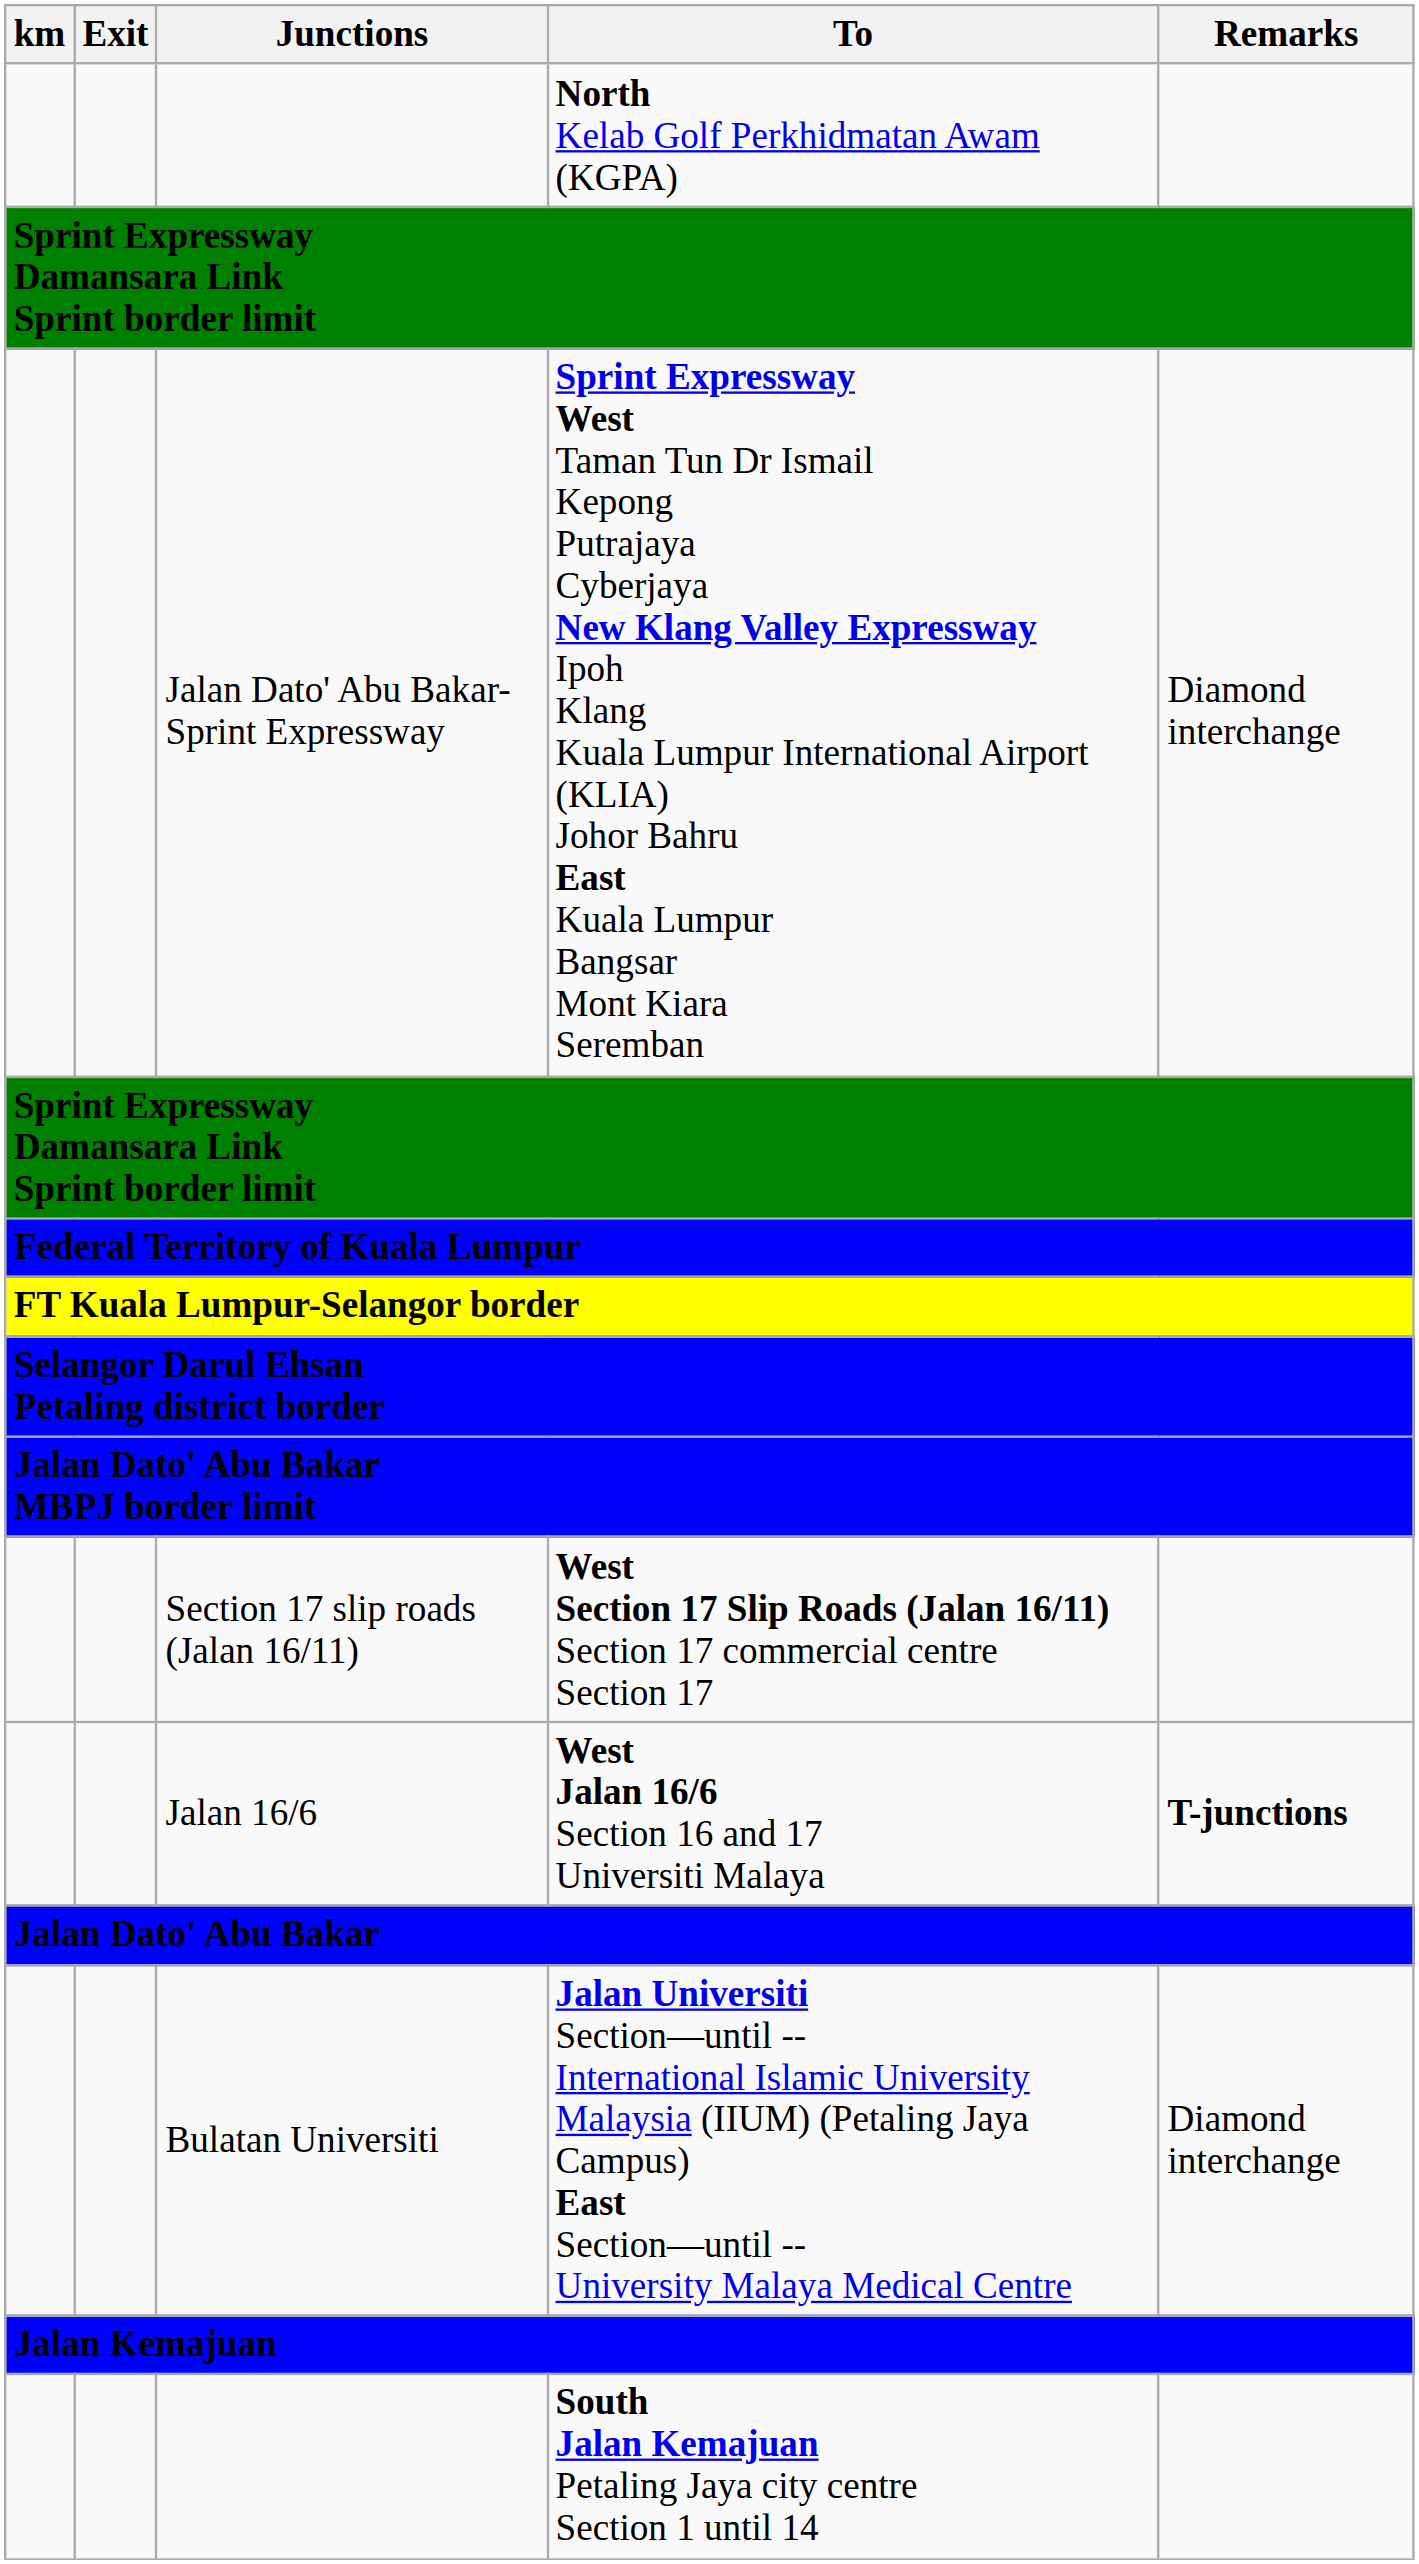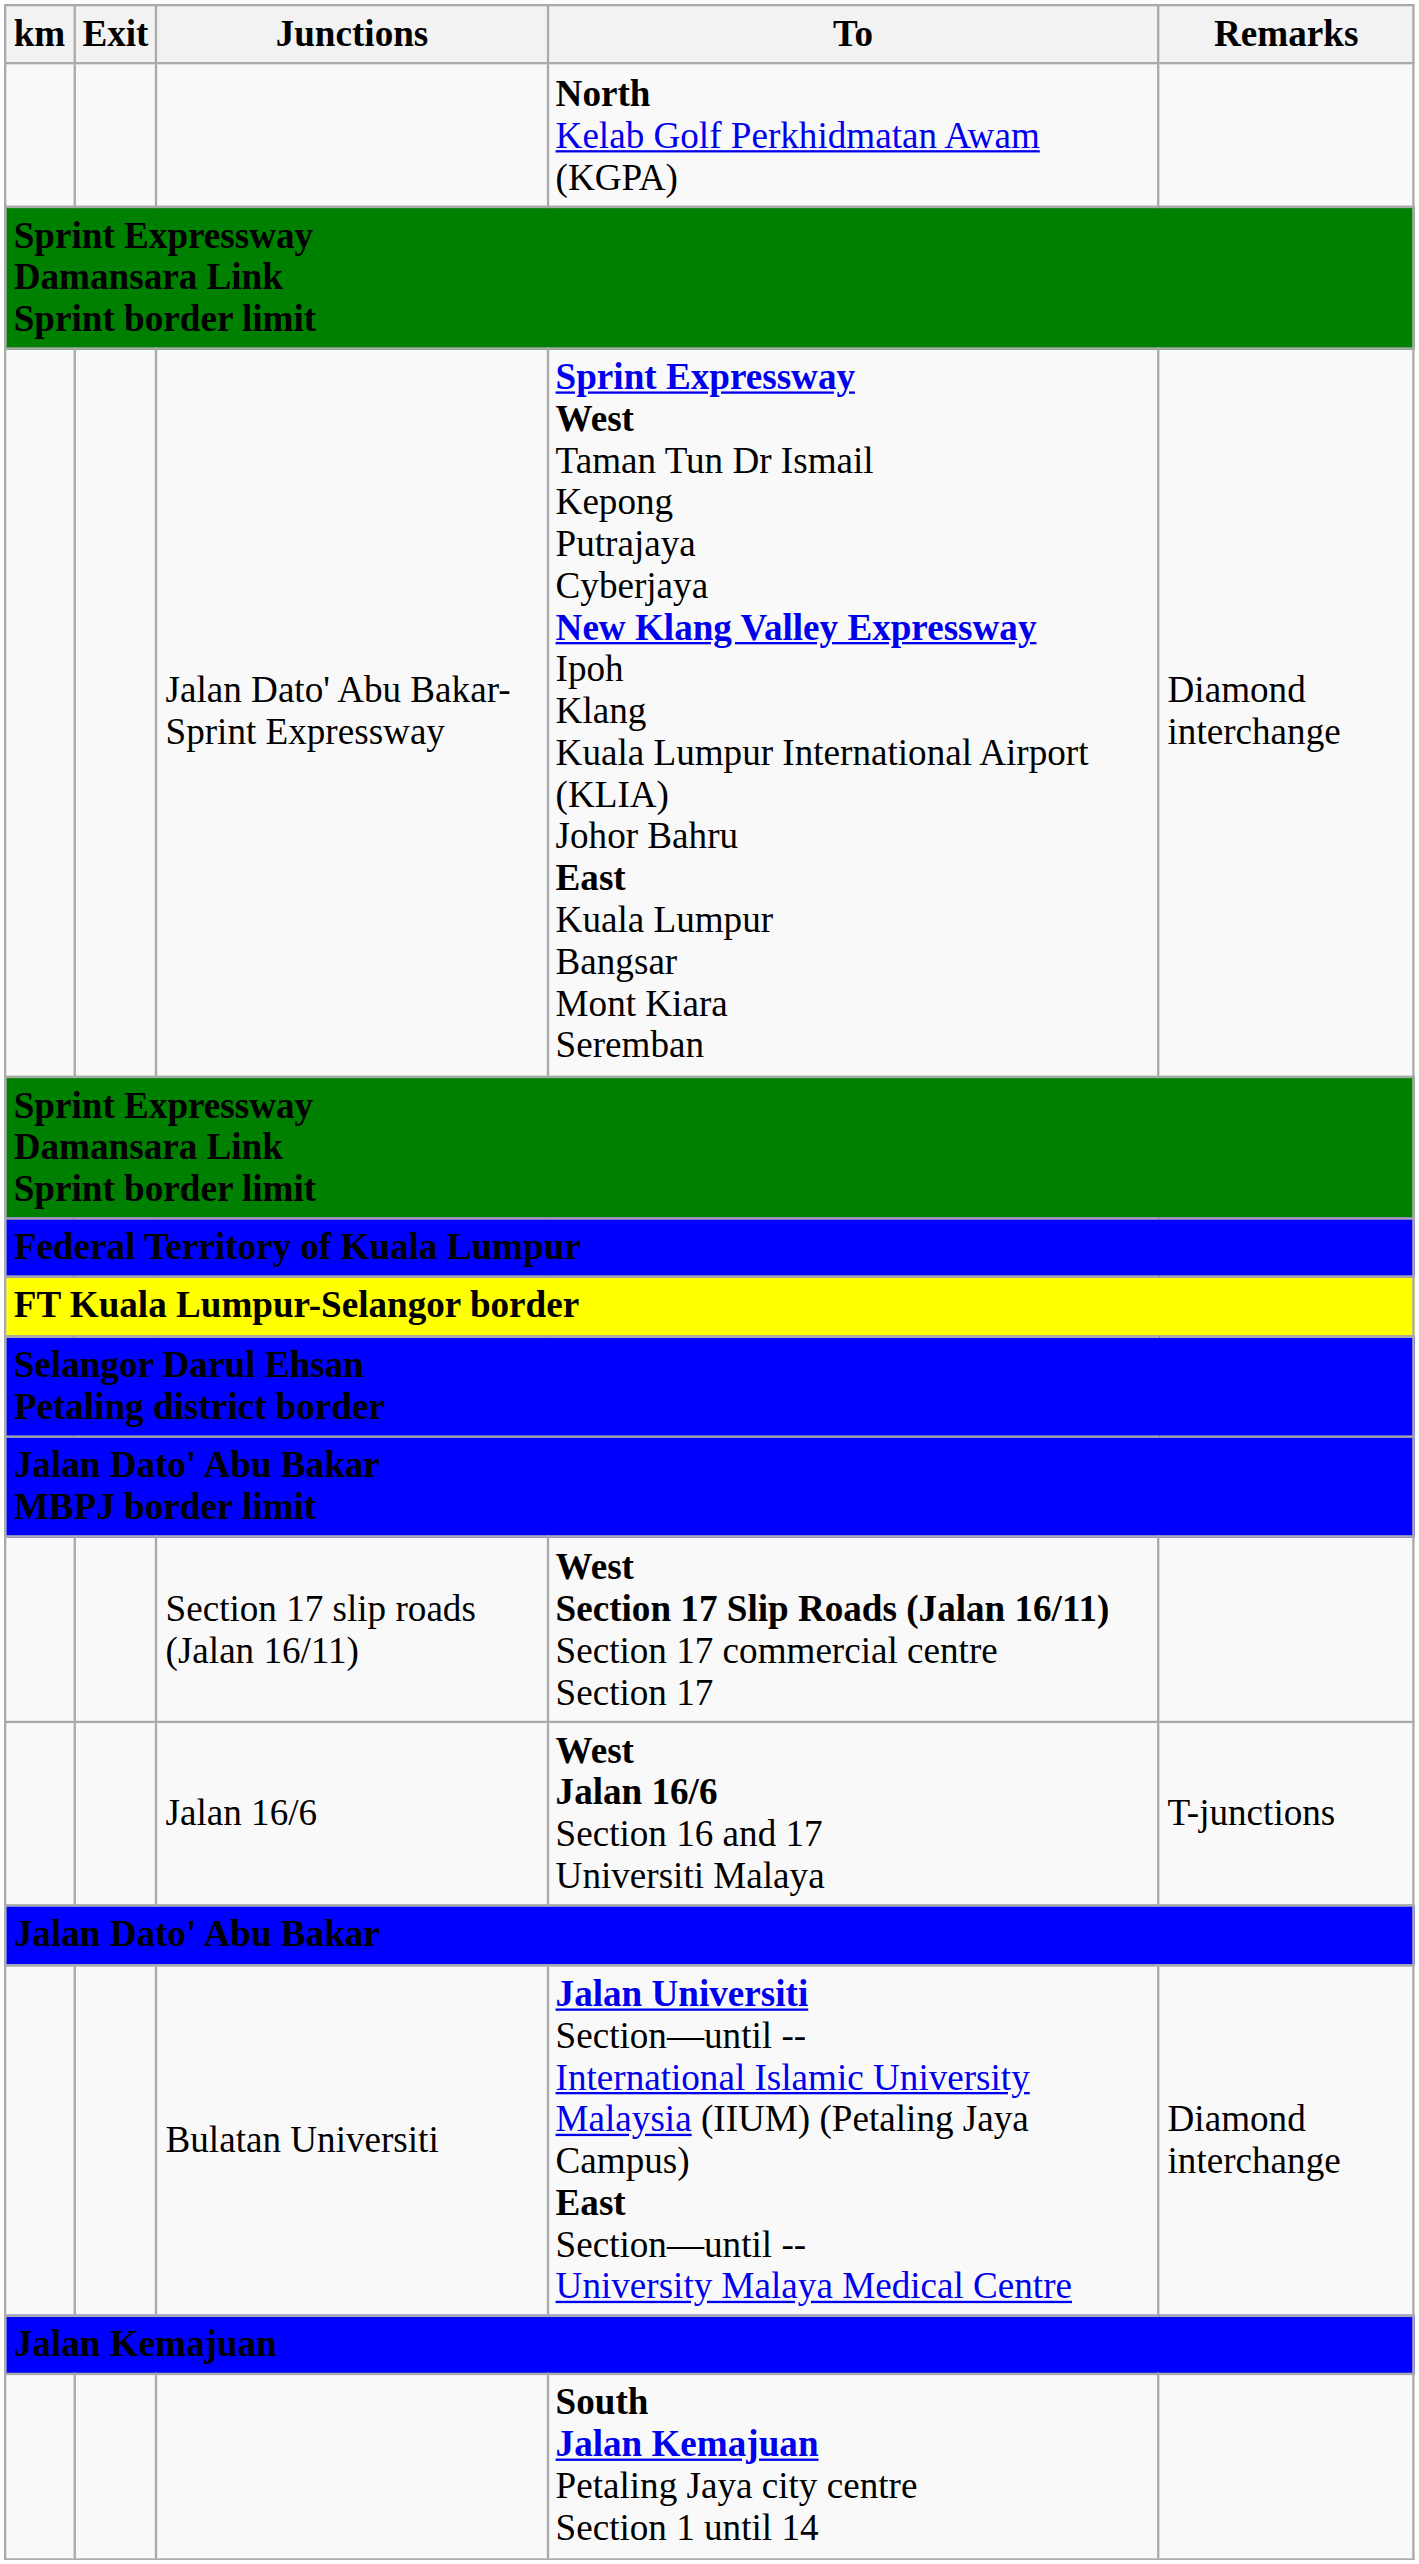(1258, 1812) bold -> (1251, 1812) normal
